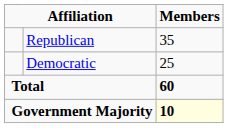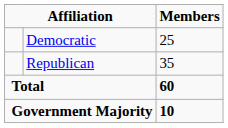rows swapped: (61, 63) <-> (60, 39)
(167, 110) lightyellow background -> (167, 110) no background
